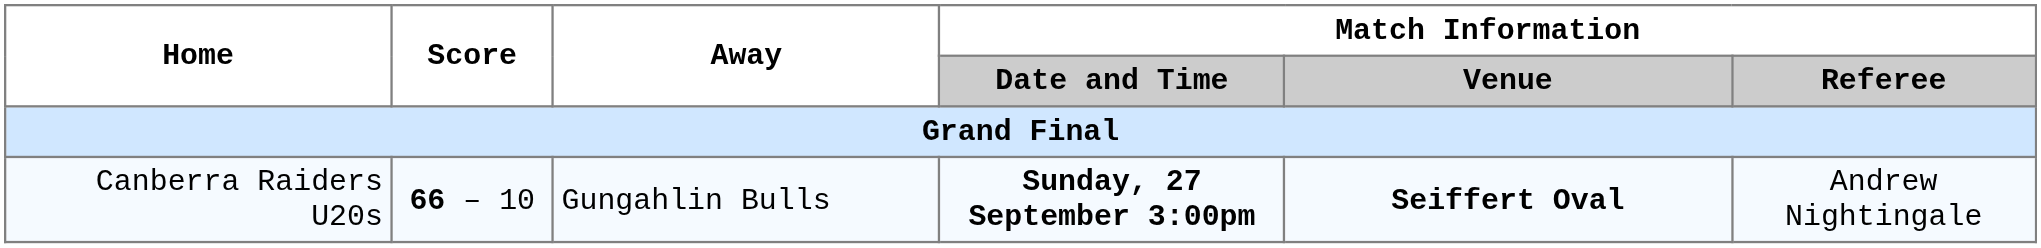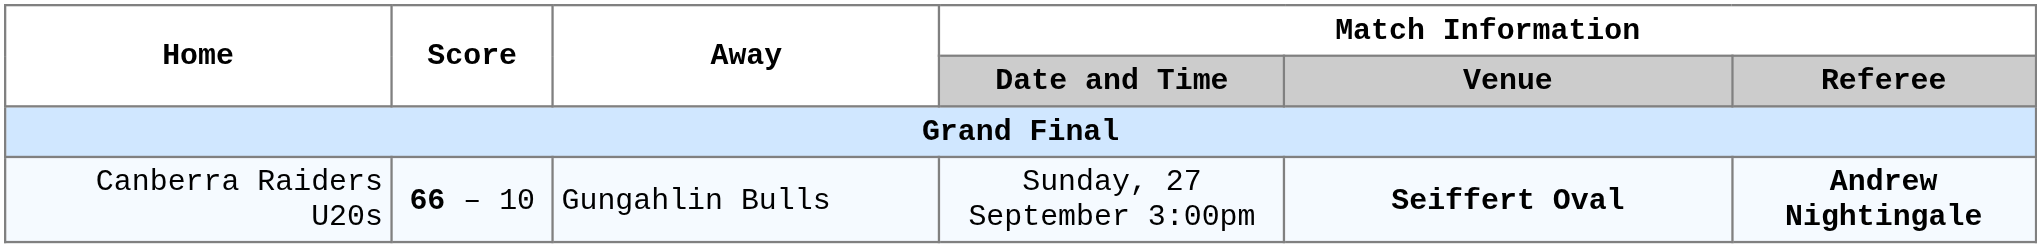(1112, 200) bold -> (1112, 200) normal
(1884, 200) normal -> (1884, 200) bold
